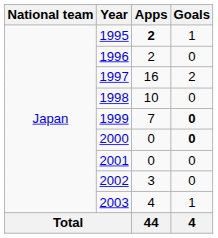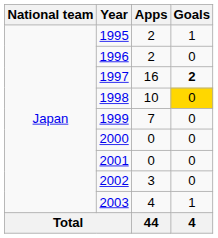(151, 35) bold -> (151, 35) normal
(192, 77) normal -> (192, 77) bold
(192, 98) no background -> (192, 98) gold background
(192, 118) bold -> (192, 118) normal
(192, 139) bold -> (192, 139) normal
